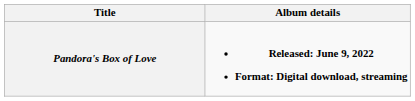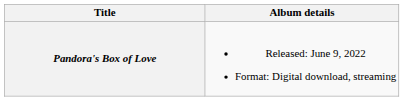(308, 65) bold -> (302, 65) normal
